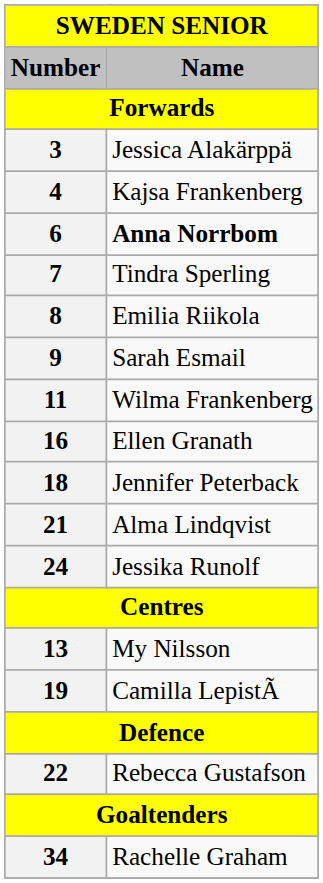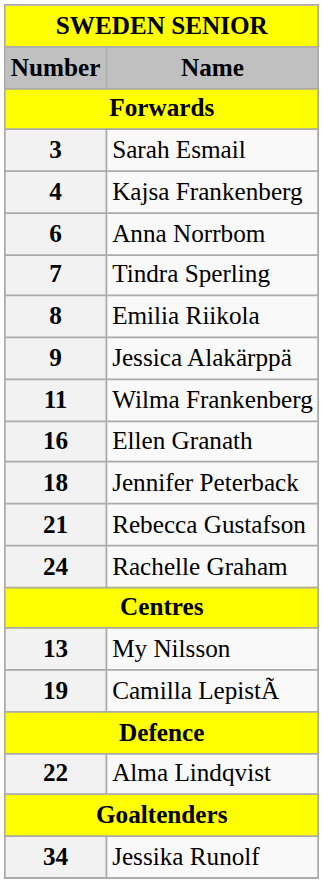(202, 150) Jessica Alakärppä -> (179, 150) Sarah Esmail
(195, 233) bold -> (189, 233) normal
(179, 358) Sarah Esmail -> (202, 358) Jessica Alakärppä
(192, 524) Alma Lindqvist -> (209, 524) Rebecca Gustafson
(186, 565) Jessika Runolf -> (200, 565) Rachelle Graham
(209, 773) Rebecca Gustafson -> (192, 773) Alma Lindqvist
(200, 856) Rachelle Graham -> (186, 856) Jessika Runolf
